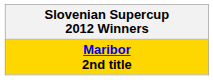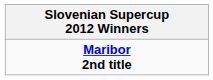(107, 57) gold background -> (107, 57) no background
